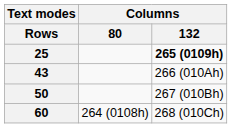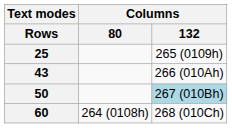(189, 53) bold -> (189, 53) normal
(189, 93) no background -> (189, 93) lightblue background
